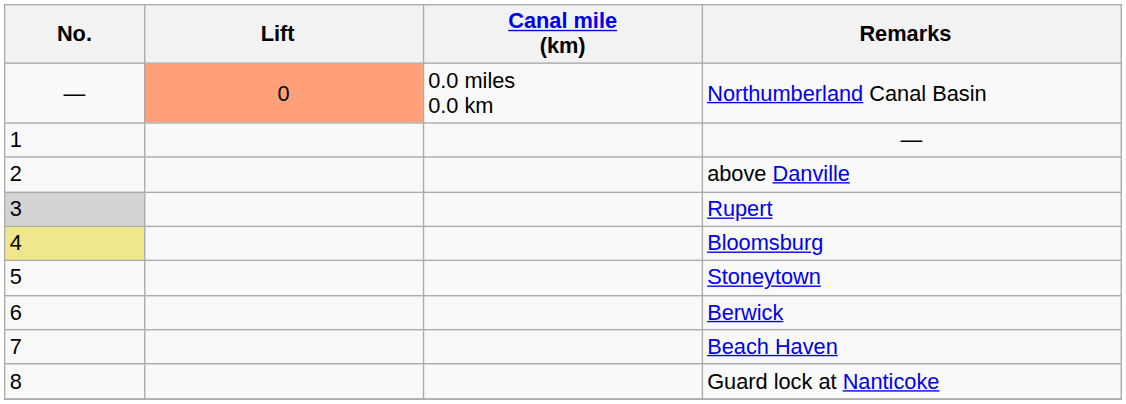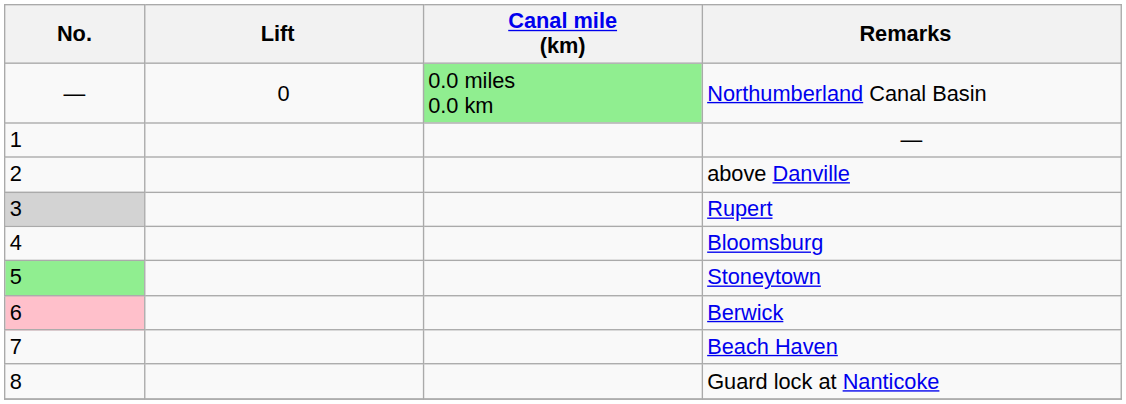(284, 92) lightsalmon background -> (284, 92) no background
(472, 92) no background -> (472, 92) lightgreen background
(16, 243) khaki background -> (16, 243) no background
(16, 277) no background -> (16, 277) lightgreen background
(16, 312) no background -> (16, 312) pink background
